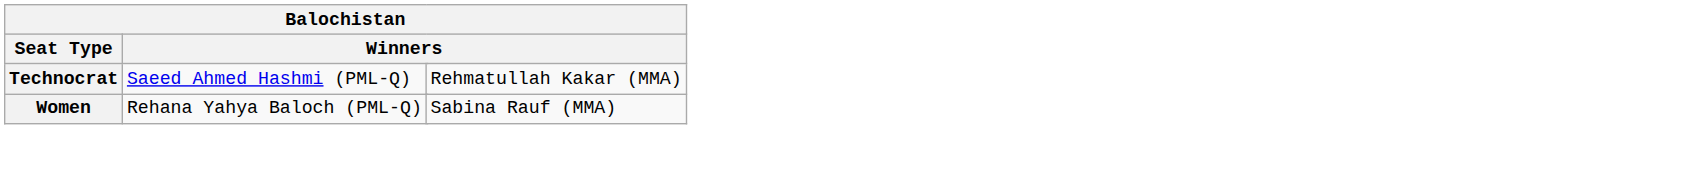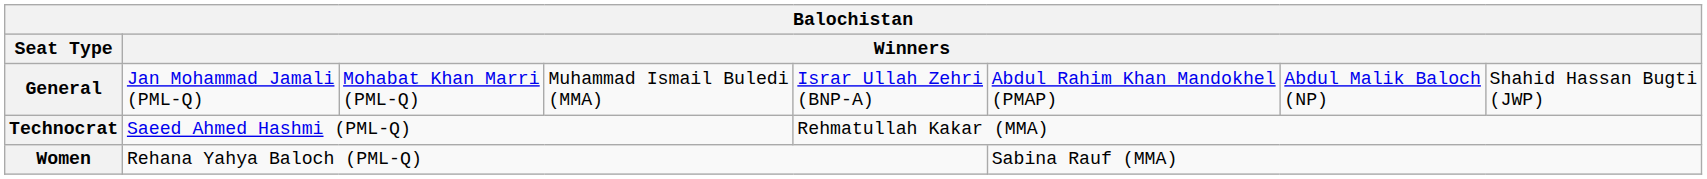+ row: (64, 89)
